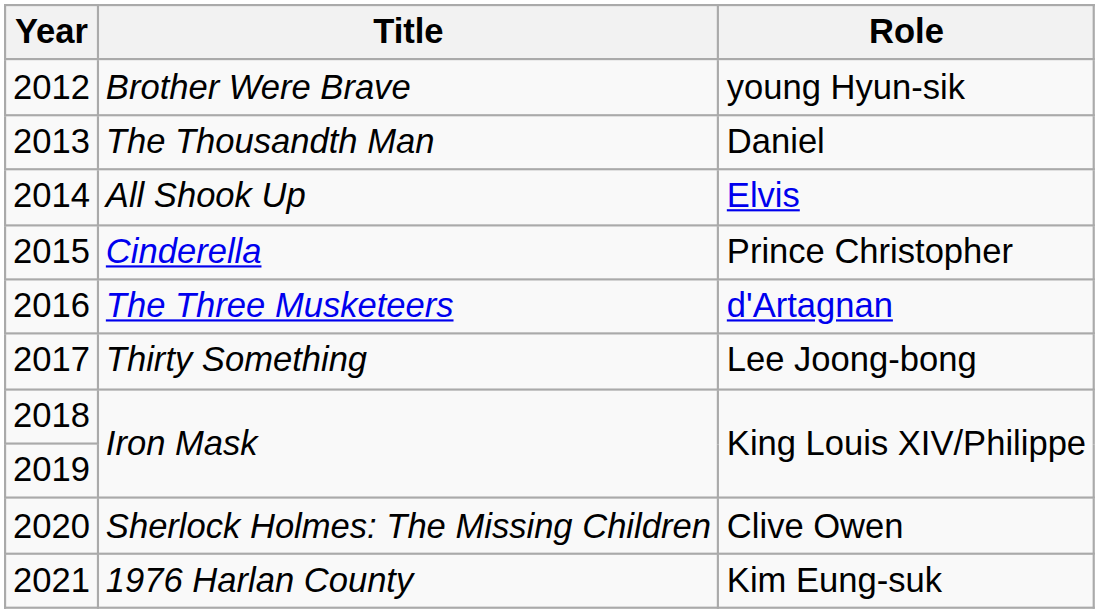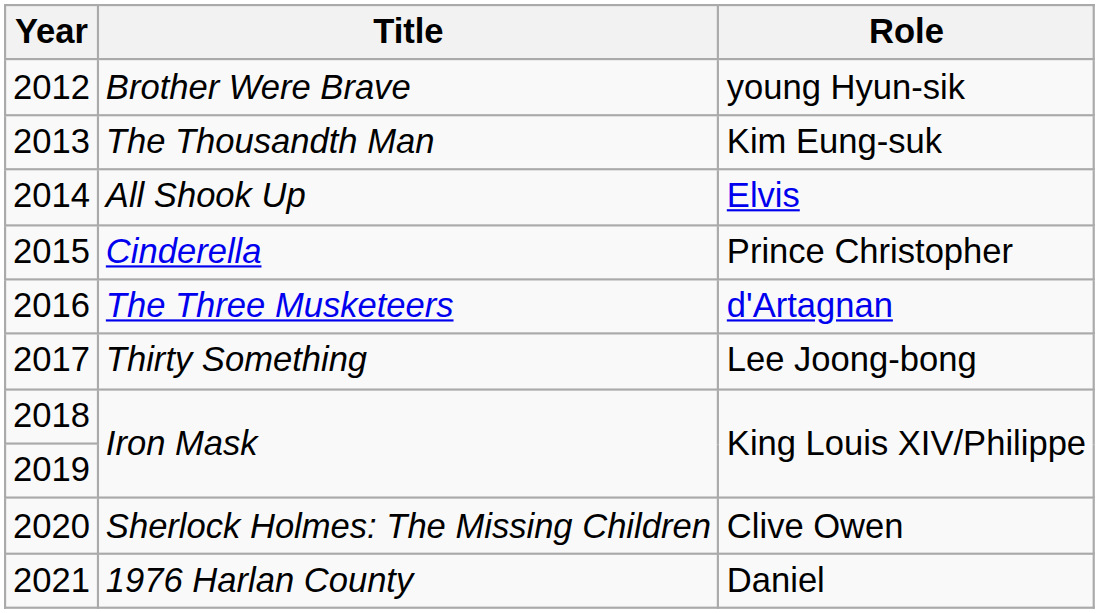(776, 141) Daniel -> (834, 141) Kim Eung-suk
(834, 580) Kim Eung-suk -> (776, 580) Daniel
